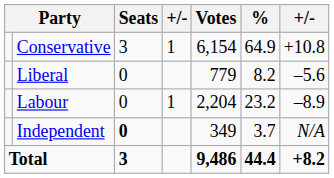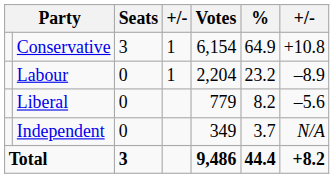rows swapped: (42, 103) <-> (42, 74)
(123, 131) bold -> (123, 131) normal
